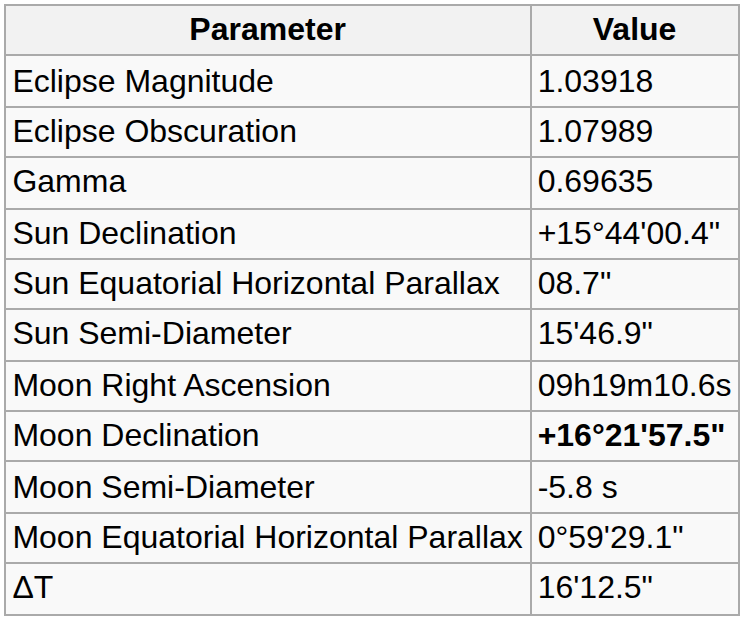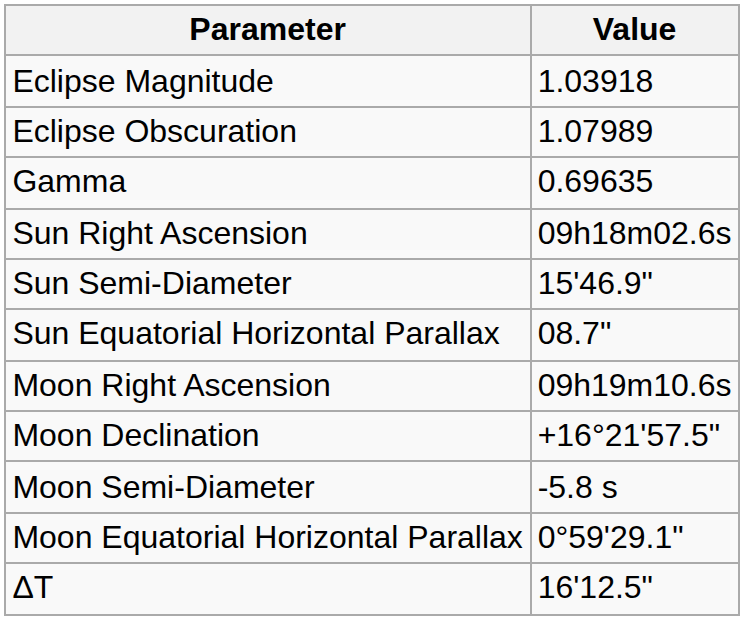+ row: (160, 232)
- row: (124, 232)
rows swapped: (152, 334) <-> (256, 283)
(632, 435) bold -> (629, 435) normal
